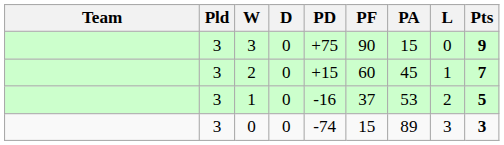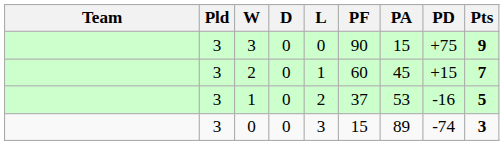columns swapped: (447, 18) <-> (325, 18)
